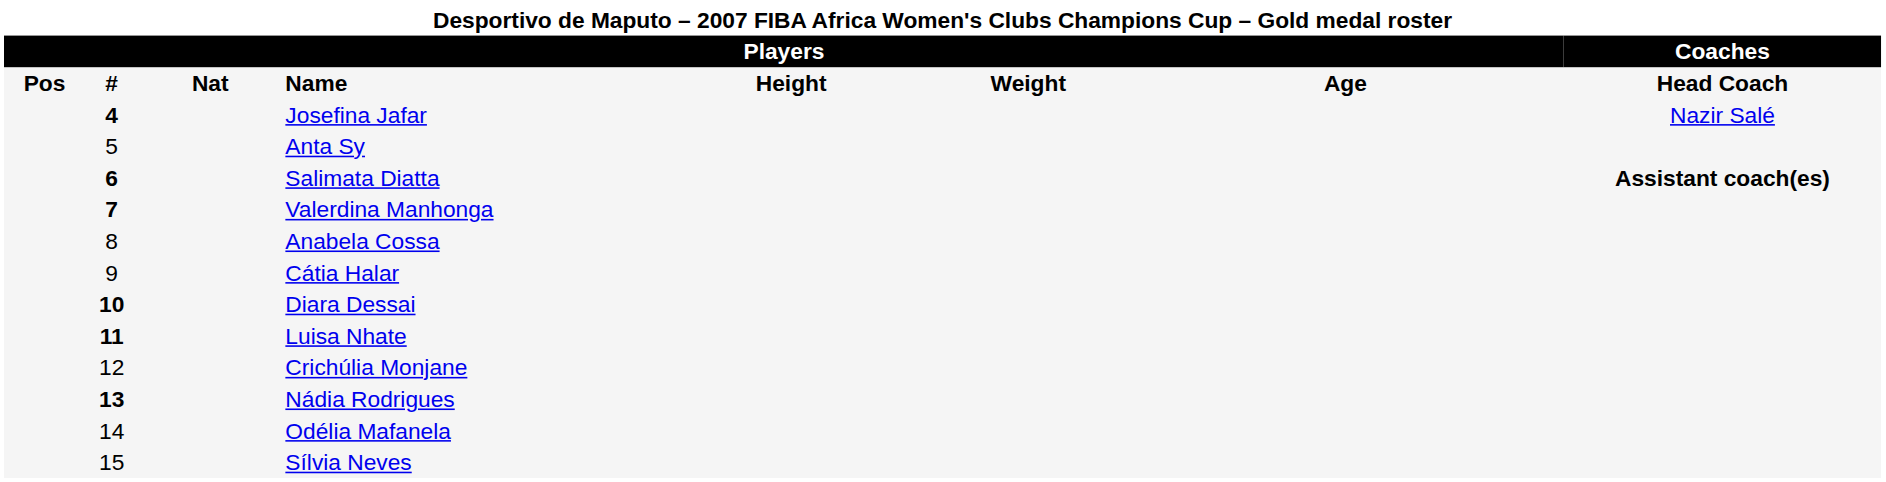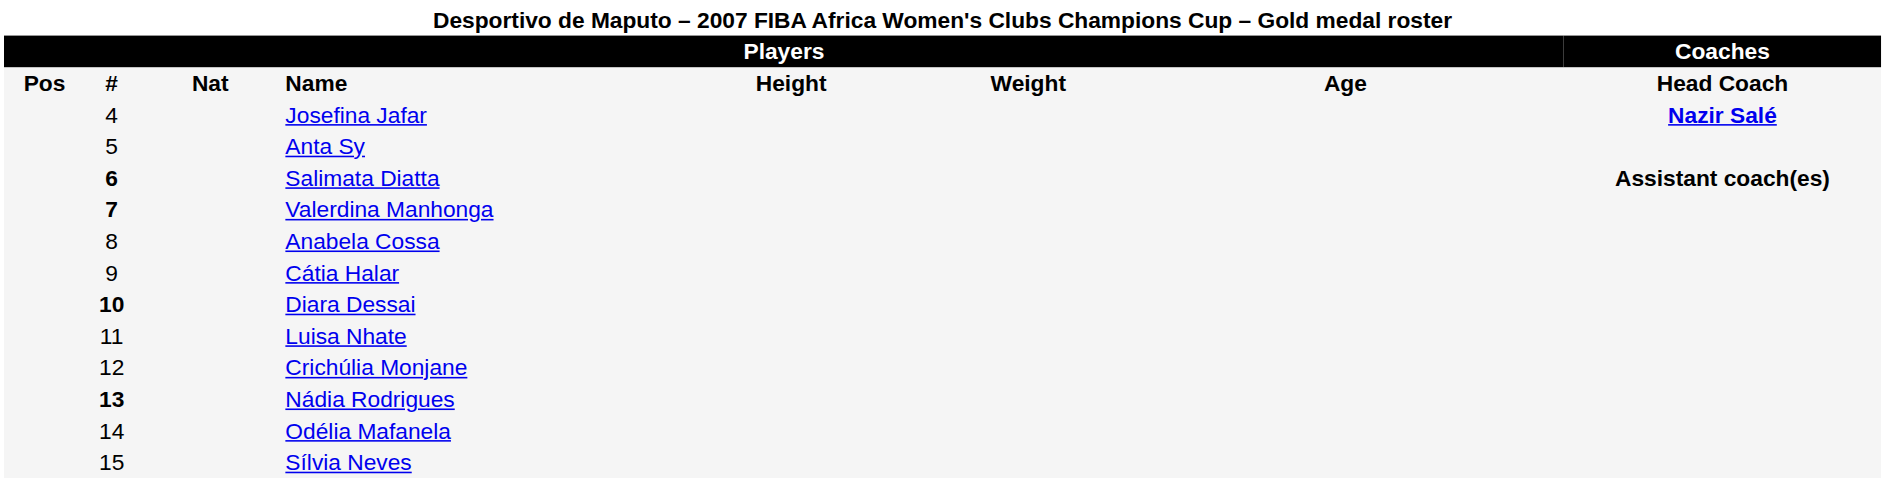(112, 115) bold -> (112, 115) normal
(1722, 115) normal -> (1722, 115) bold
(112, 336) bold -> (112, 336) normal
